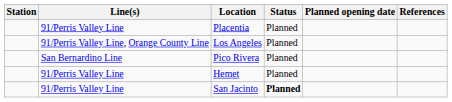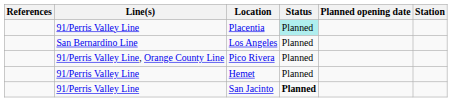columns swapped: (21, 12) <-> (422, 12)
(282, 27) no background -> (298, 27) paleturquoise background
(125, 43) 91/Perris Valley Line, Orange County Line -> (97, 43) San Bernardino Line
(82, 58) San Bernardino Line -> (140, 58) 91/Perris Valley Line, Orange County Line
